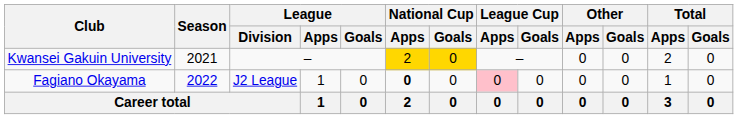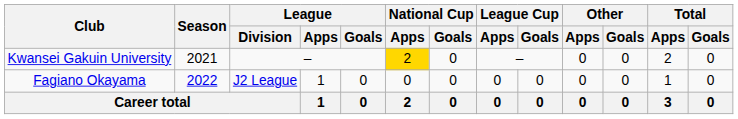(453, 59) gold background -> (453, 59) no background
(407, 80) bold -> (407, 80) normal
(497, 80) pink background -> (497, 80) no background
